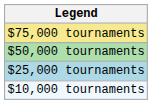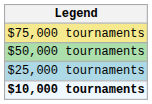(76, 90) normal -> (76, 90) bold
